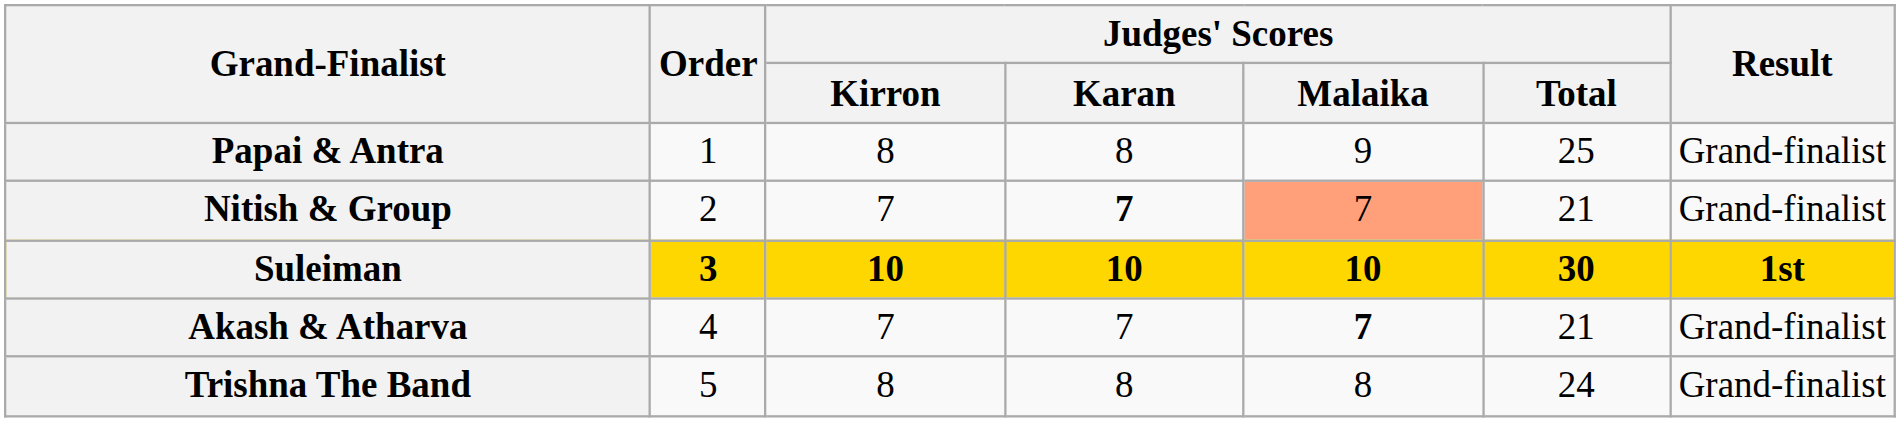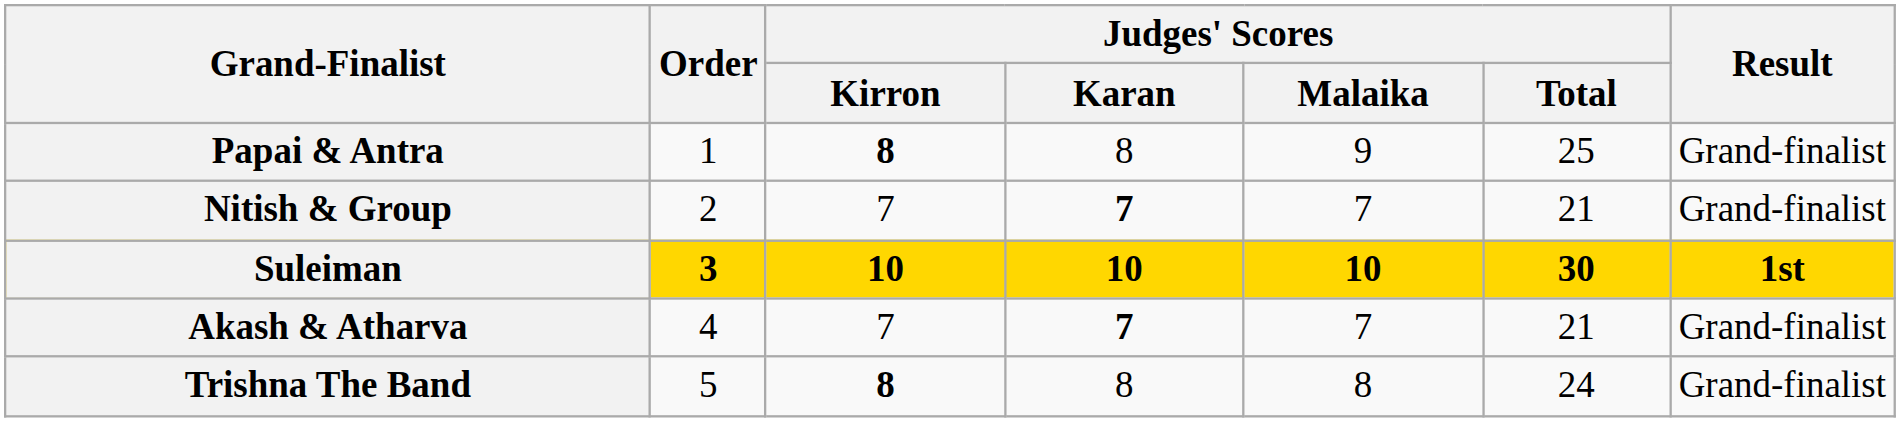(885, 151) normal -> (885, 151) bold
(1363, 209) lightsalmon background -> (1363, 209) no background
(1124, 326) normal -> (1124, 326) bold
(1363, 326) bold -> (1363, 326) normal
(885, 385) normal -> (885, 385) bold
